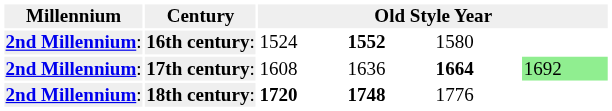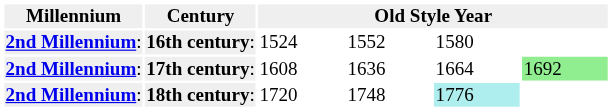(367, 42) bold -> (367, 42) normal
(455, 68) bold -> (455, 68) normal
(279, 94) bold -> (279, 94) normal
(367, 94) bold -> (367, 94) normal
(455, 94) no background -> (455, 94) paleturquoise background
